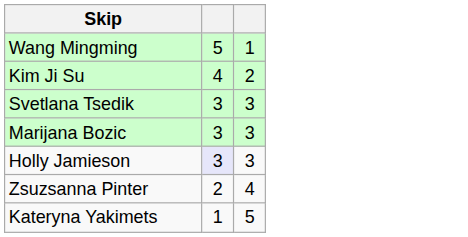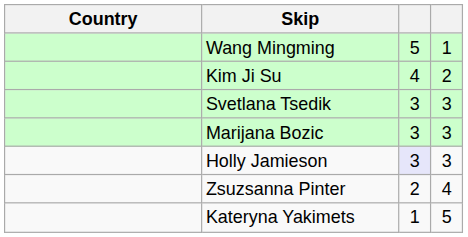+ column: (103, 19)
